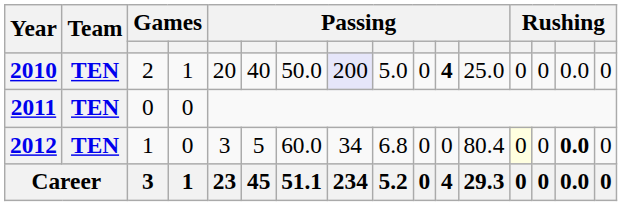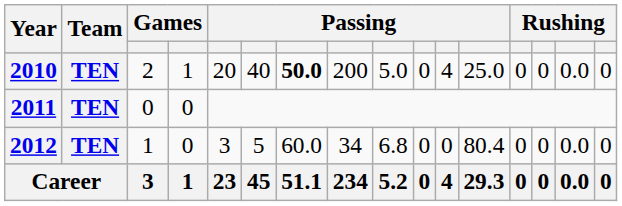(302, 70) normal -> (302, 70) bold
(350, 70) lavender background -> (350, 70) no background
(447, 70) bold -> (447, 70) normal
(521, 144) lightyellow background -> (521, 144) no background
(575, 144) bold -> (575, 144) normal
